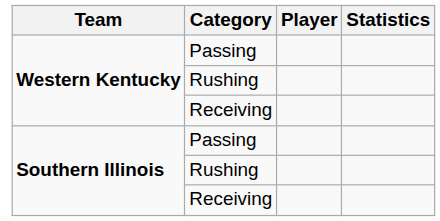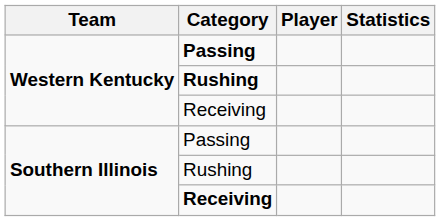(223, 50) normal -> (219, 50) bold
(224, 80) normal -> (221, 80) bold
(231, 200) normal -> (228, 200) bold
